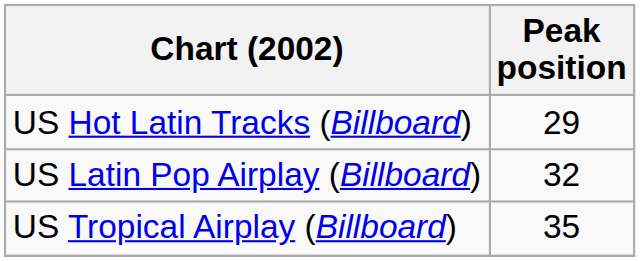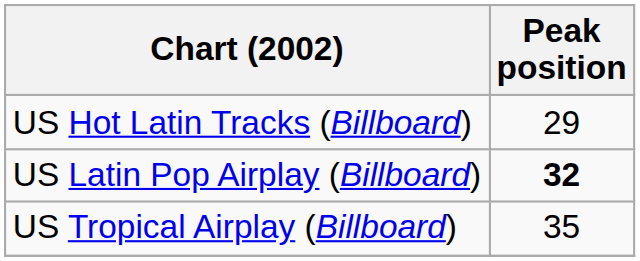(562, 174) normal -> (562, 174) bold
